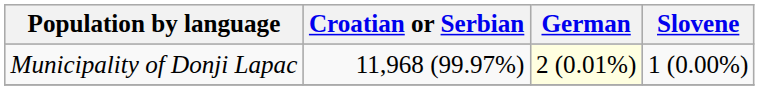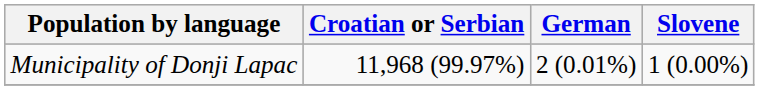(586, 64) lightyellow background -> (586, 64) no background
